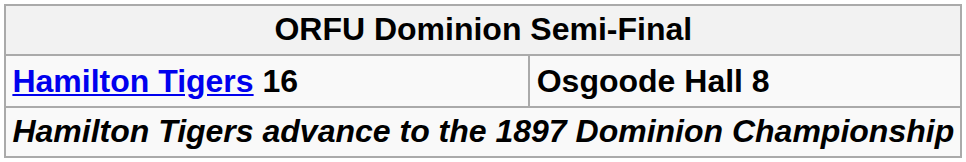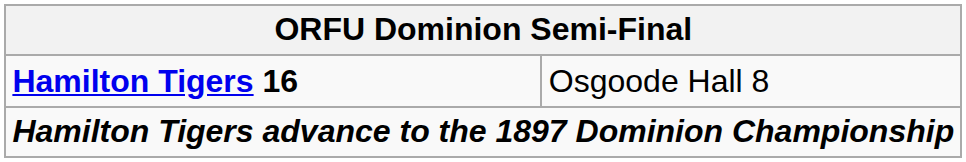(653, 80) bold -> (659, 80) normal
